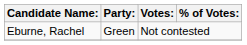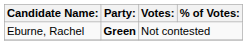(119, 31) normal -> (120, 31) bold
